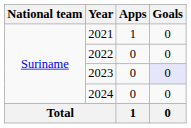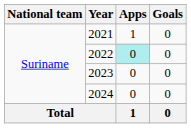(133, 53) no background -> (133, 53) paleturquoise background
(168, 73) lavender background -> (168, 73) no background
